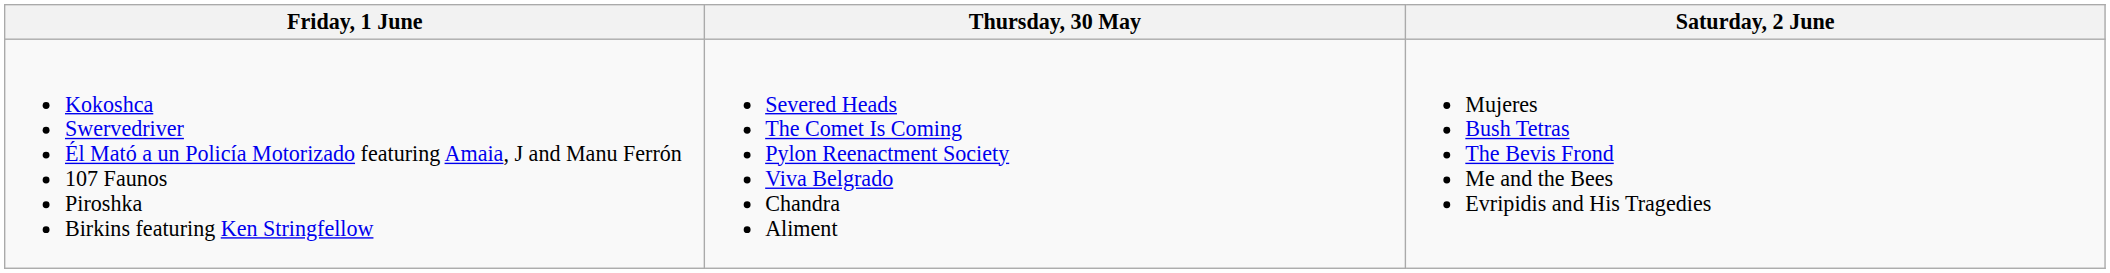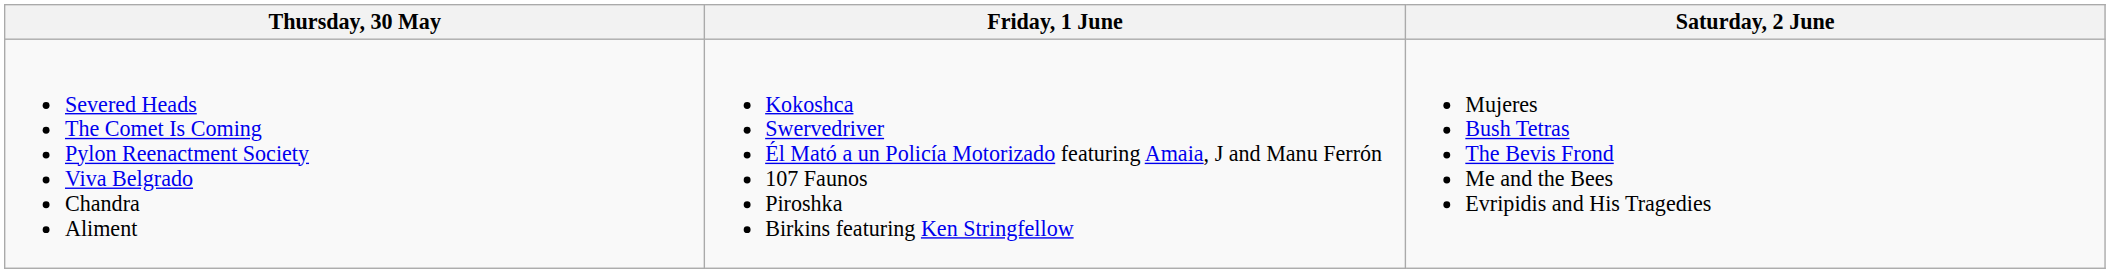columns swapped: (1055, 22) <-> (355, 22)
